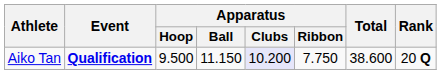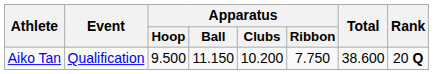(110, 59) bold -> (106, 59) normal
(270, 59) lavender background -> (262, 59) no background
